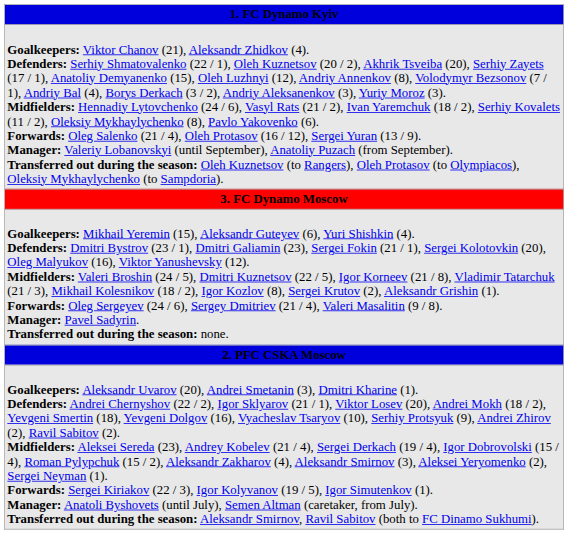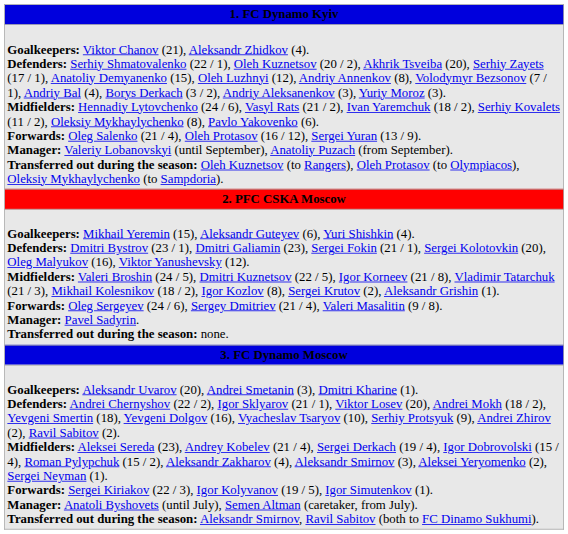(284, 199) 3. FC Dynamo Moscow -> (284, 199) 2. PFC CSKA Moscow
(284, 355) 2. PFC CSKA Moscow -> (284, 355) 3. FC Dynamo Moscow
